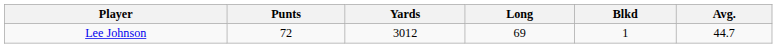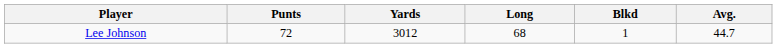(520, 33) 69 -> (520, 33) 68
